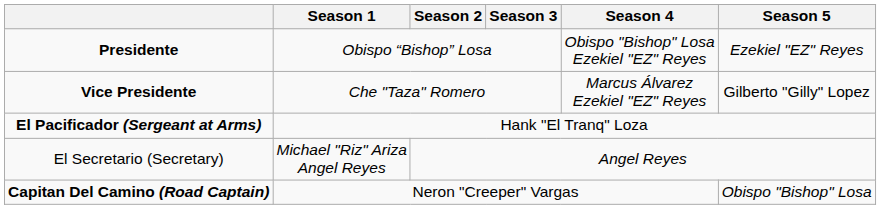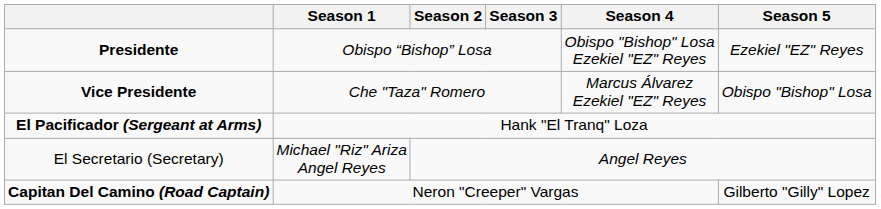(797, 92) Gilberto "Gilly" Lopez -> (797, 92) Obispo "Bishop" Losa
(797, 192) Obispo "Bishop" Losa -> (797, 192) Gilberto "Gilly" Lopez
